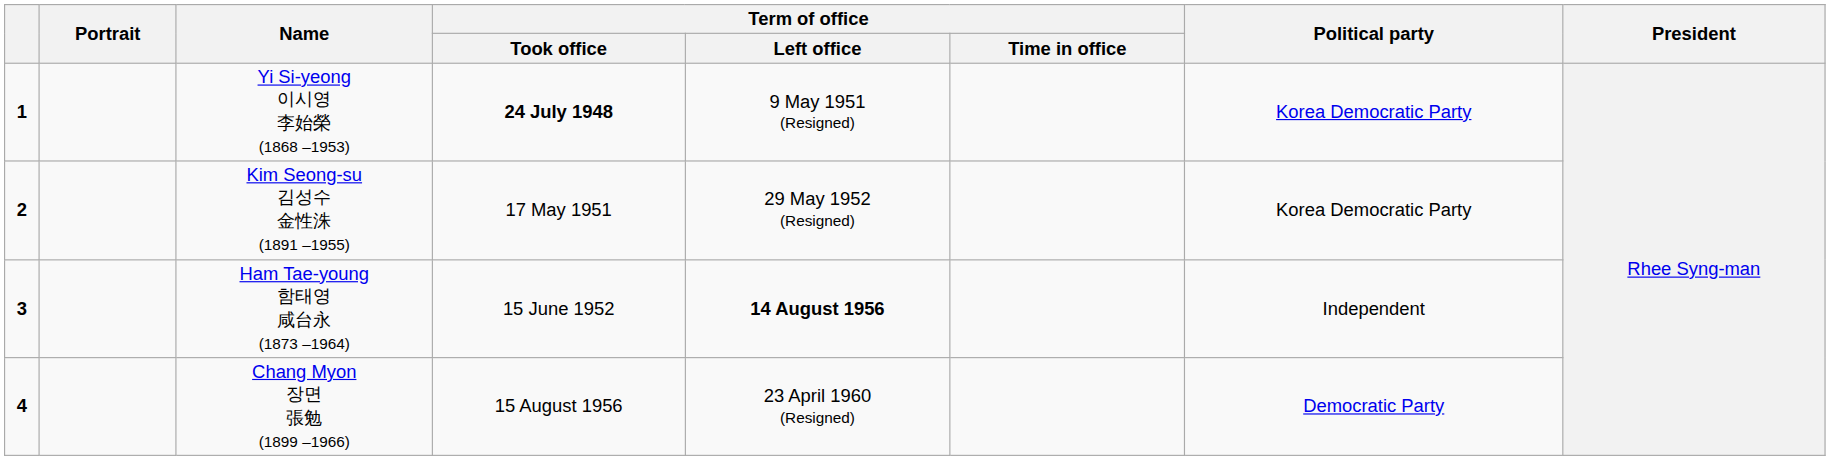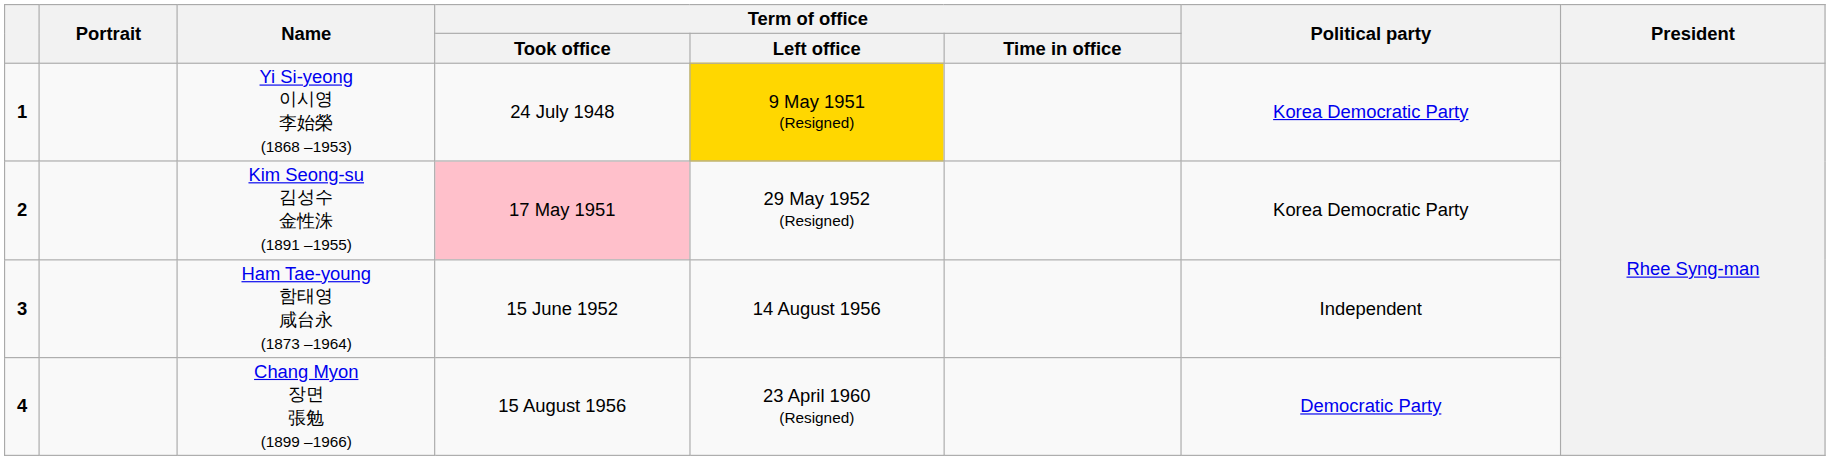(559, 111) bold -> (562, 111) normal
(817, 111) no background -> (817, 111) gold background
(559, 210) no background -> (562, 210) pink background
(817, 308) bold -> (817, 308) normal
